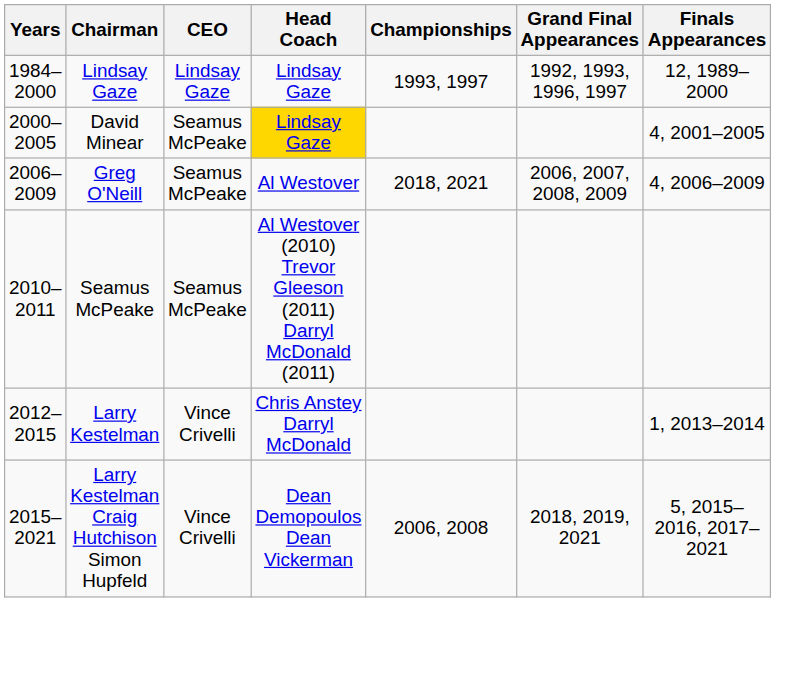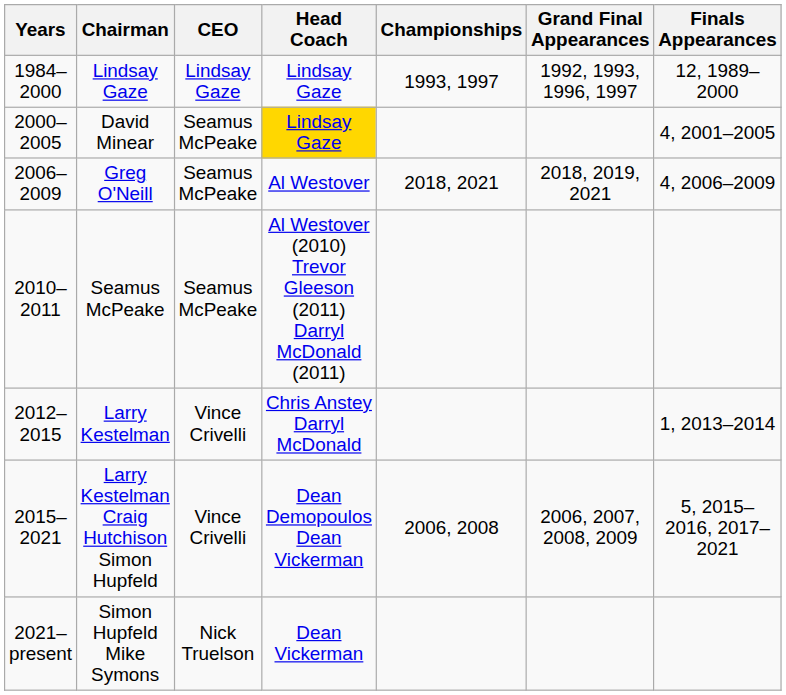(580, 183) 2006, 2007, 2008, 2009 -> (590, 183) 2018, 2019, 2021
(580, 528) 2018, 2019, 2021 -> (590, 528) 2006, 2007, 2008, 2009
+ row: (125, 643)
